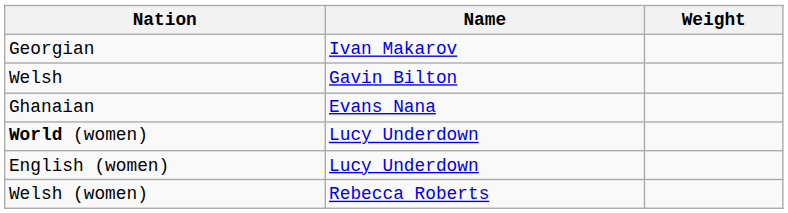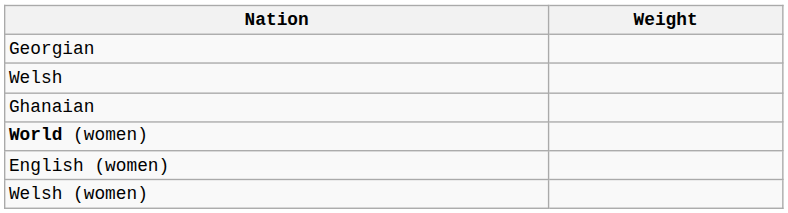- column: (485, 20)
